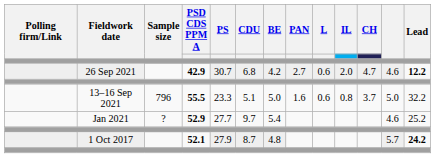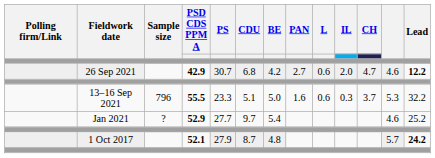(346, 98) 0.8 -> (346, 98) 0.3
(393, 98) 5.0 -> (393, 98) 5.3
